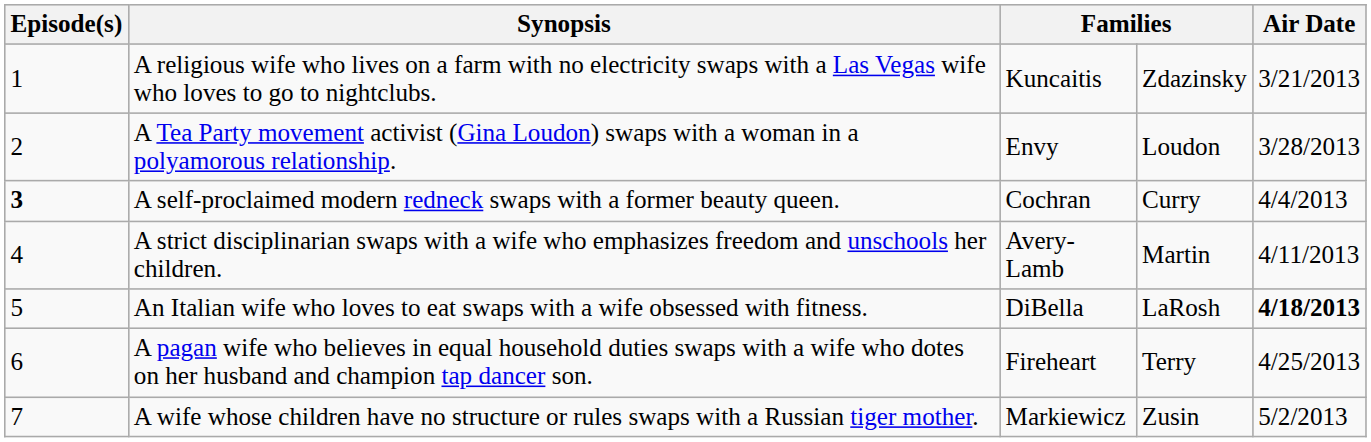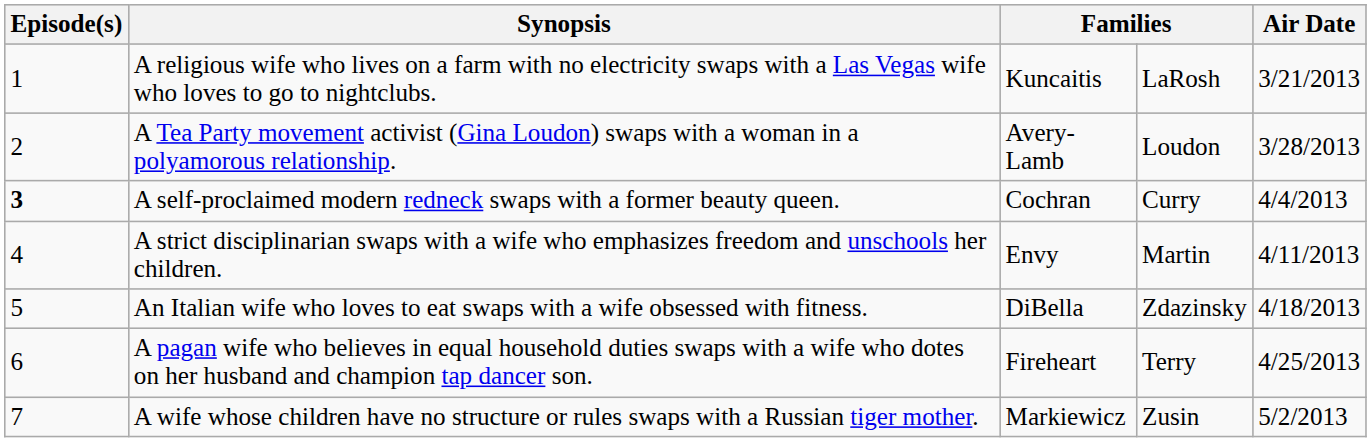(1194, 78) Zdazinsky -> (1181, 78) LaRosh
(1032, 146) Envy -> (1040, 146) Avery-Lamb
(1040, 254) Avery-Lamb -> (1032, 254) Envy
(1181, 308) LaRosh -> (1194, 308) Zdazinsky
(1309, 308) bold -> (1309, 308) normal
